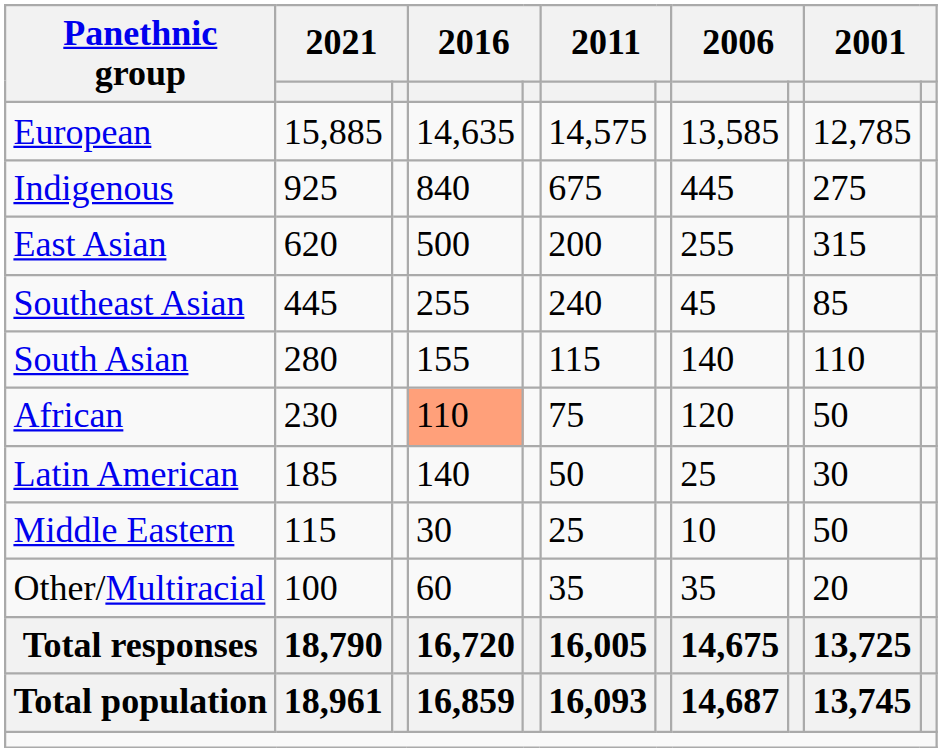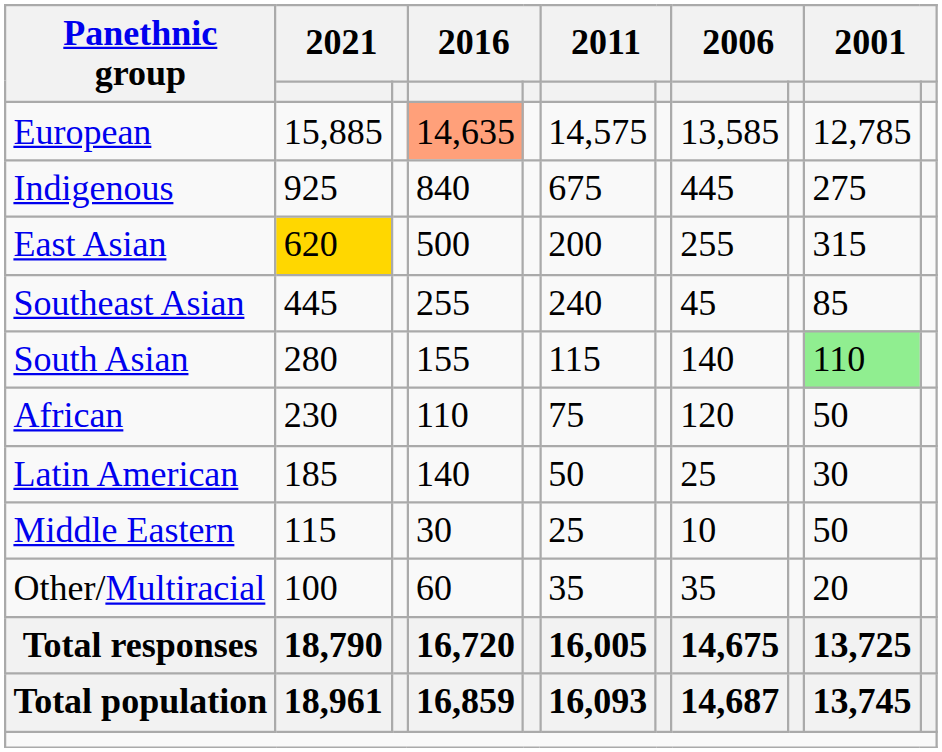(465, 130) no background -> (465, 130) lightsalmon background
(311, 244) no background -> (311, 244) gold background
(839, 359) no background -> (839, 359) lightgreen background
(442, 416) lightsalmon background -> (442, 416) no background
